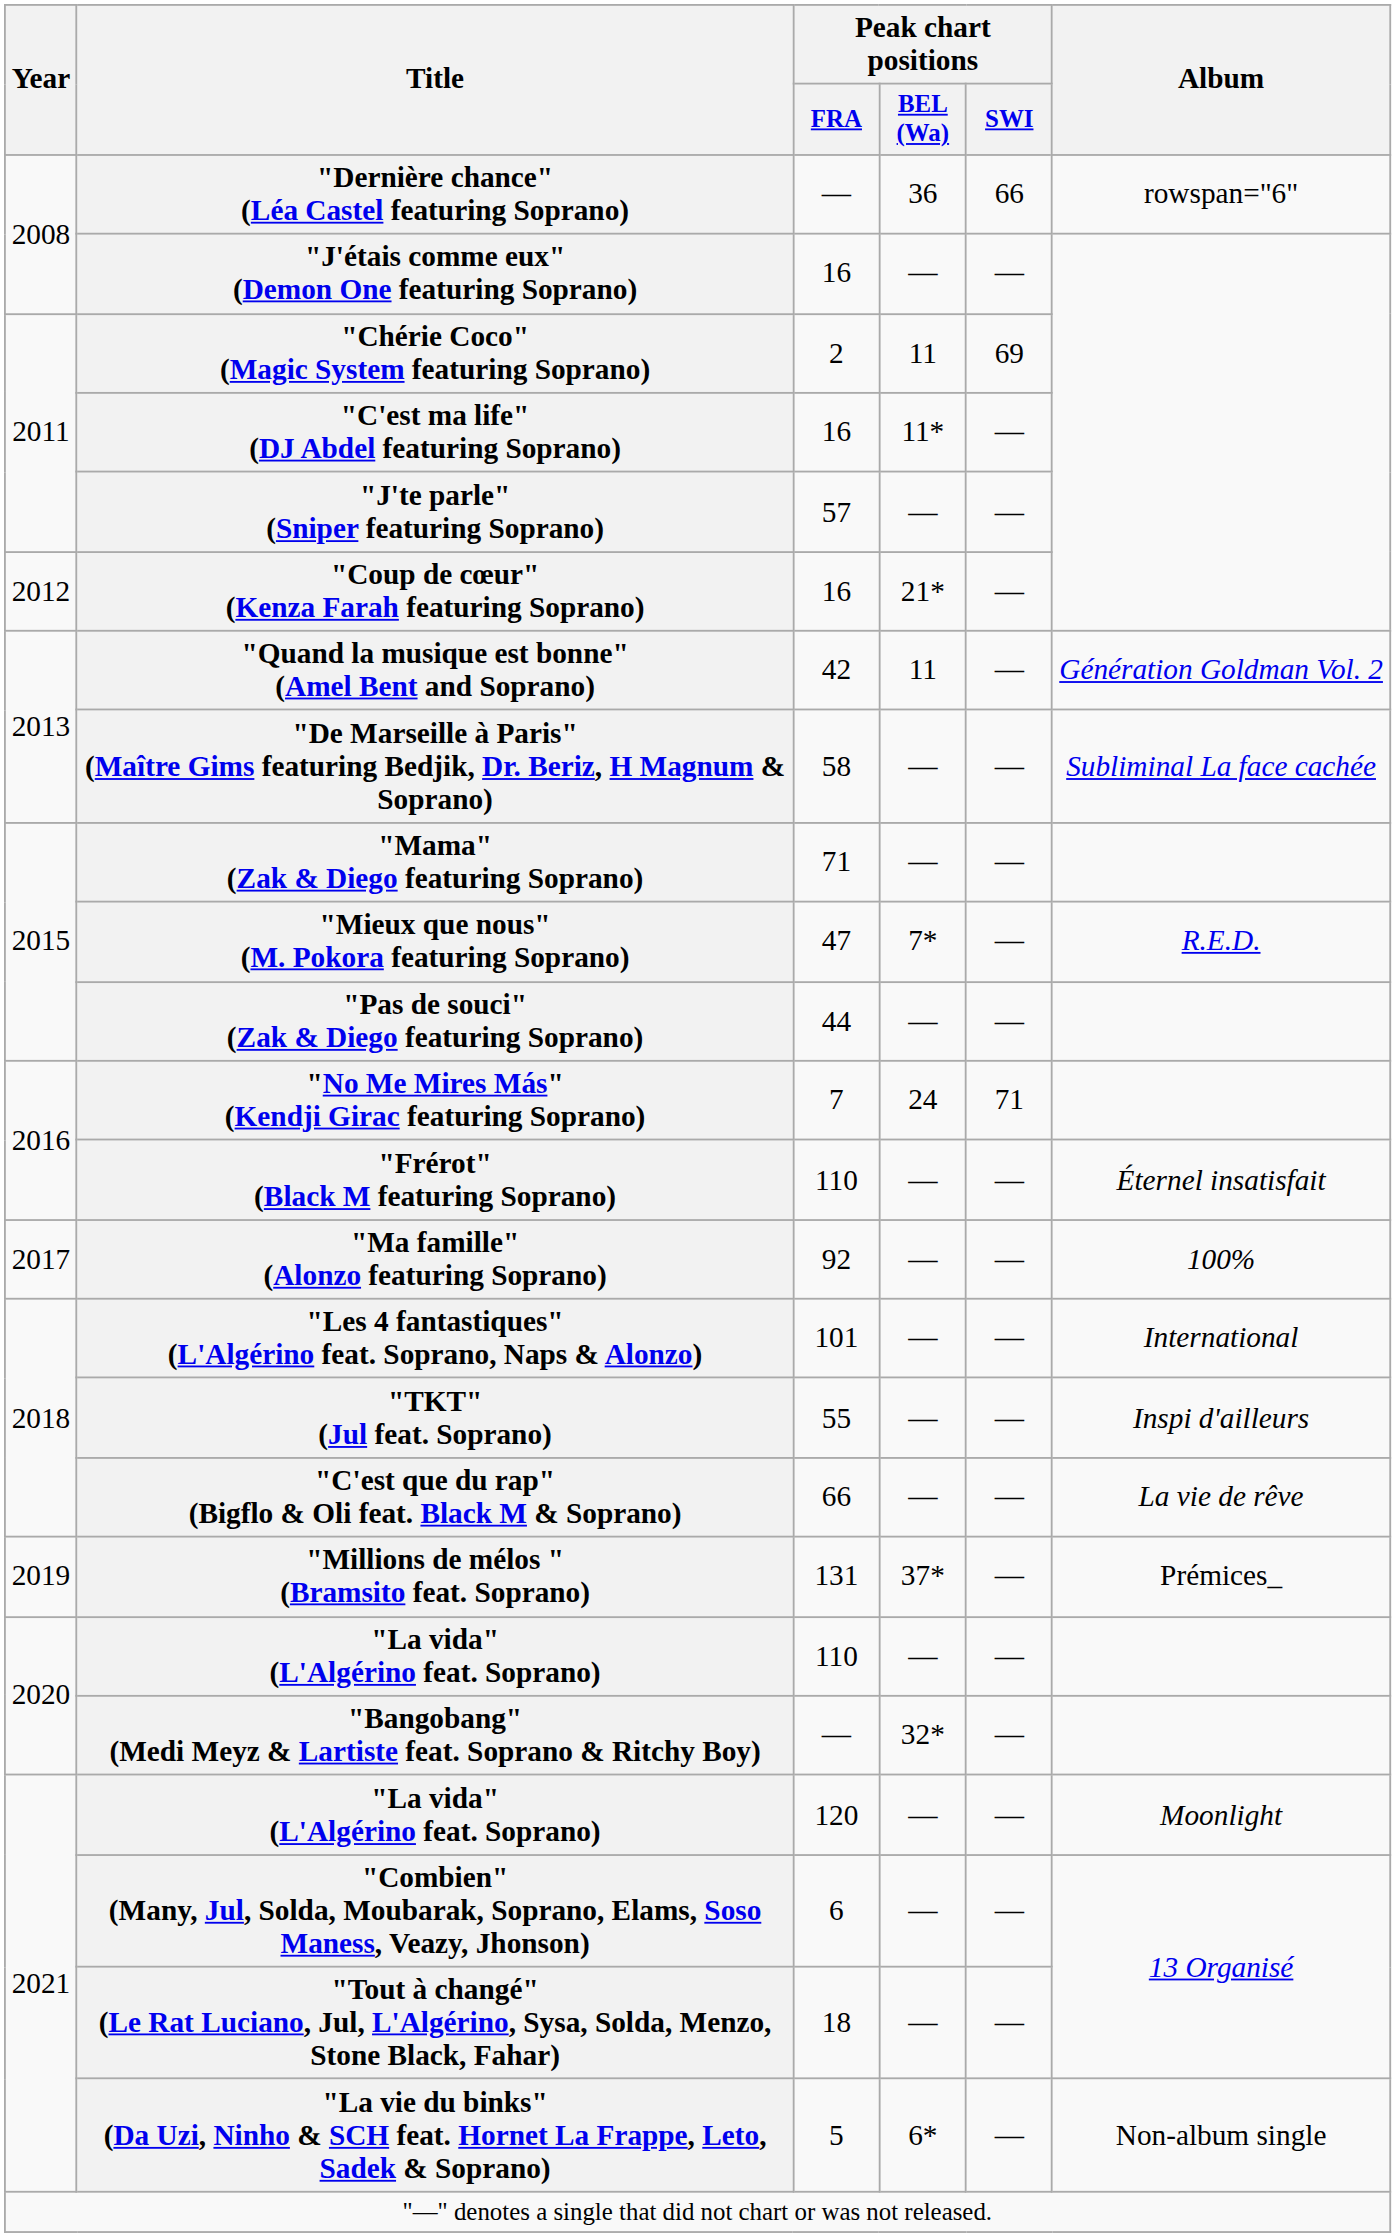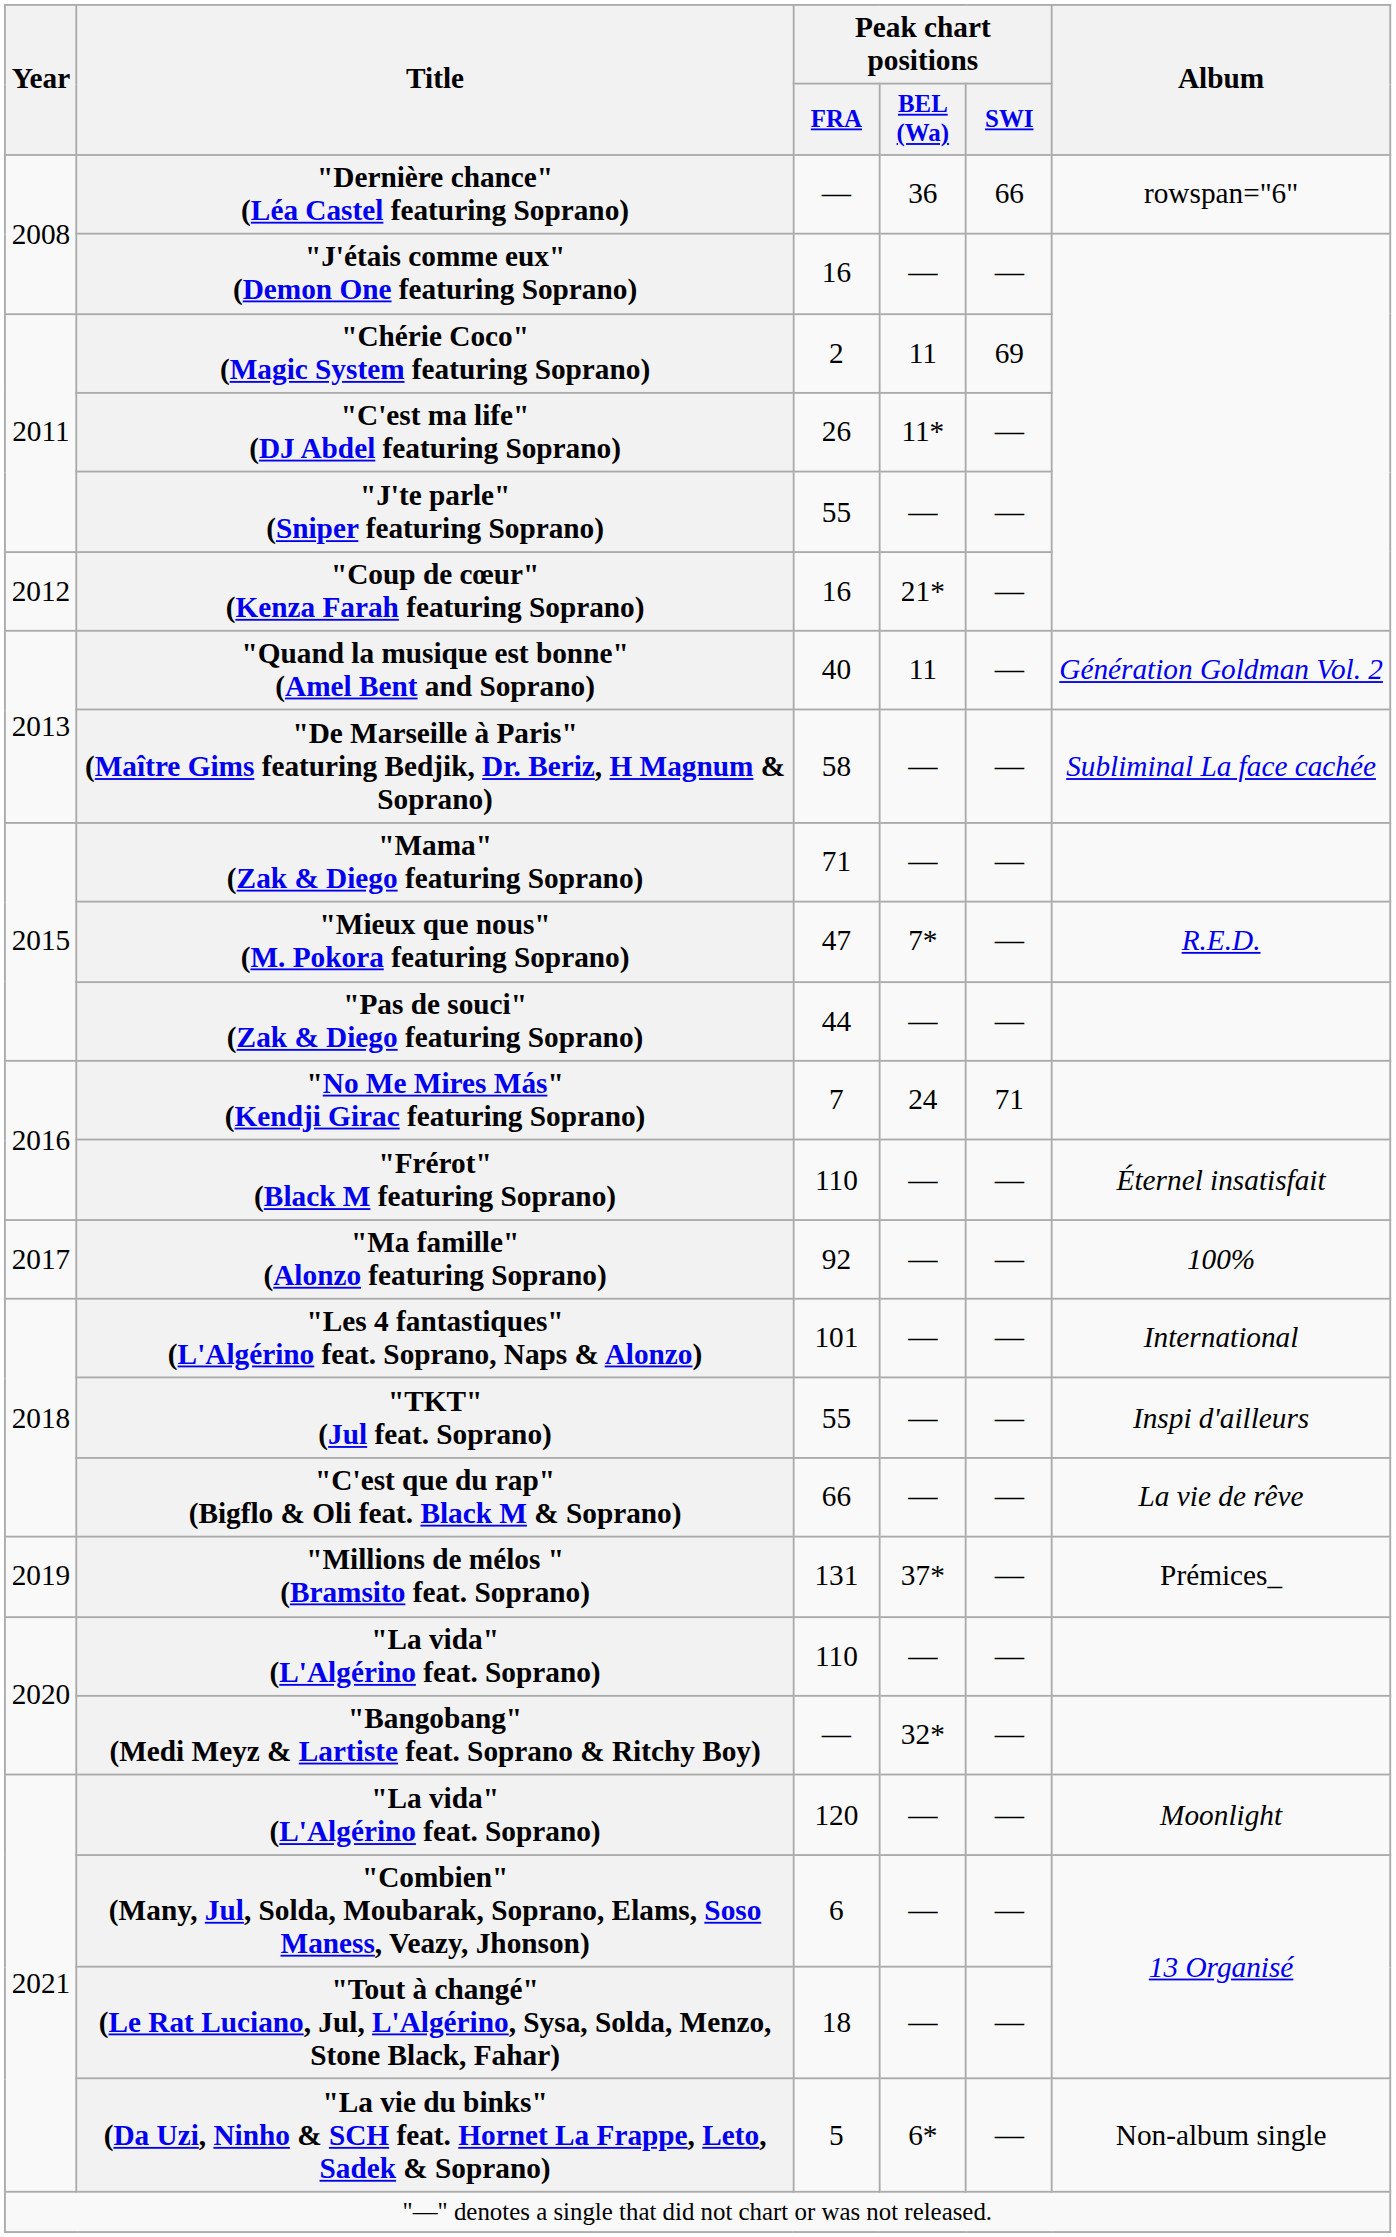(836, 432) 16 -> (836, 432) 26
(836, 511) 57 -> (836, 511) 55
(836, 670) 42 -> (836, 670) 40
